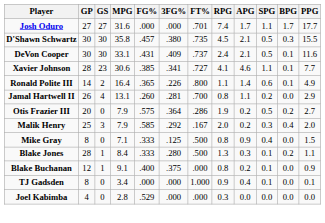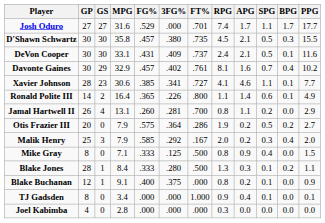(147, 26) .000 -> (147, 26) .529
+ row: (41, 69)
(147, 197) .529 -> (147, 211) .000
